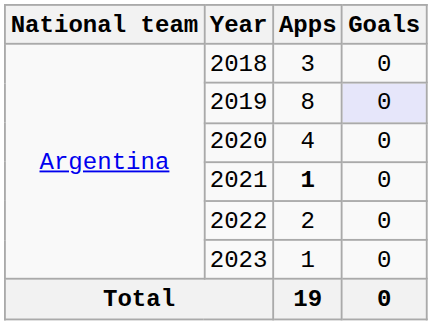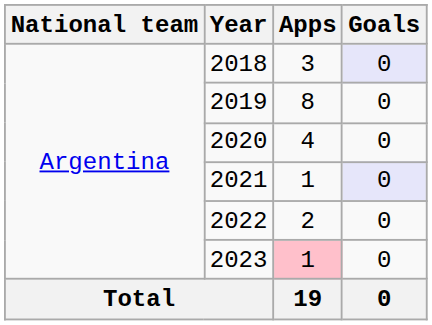(384, 64) no background -> (384, 64) lavender background
(384, 103) lavender background -> (384, 103) no background
(308, 181) bold -> (308, 181) normal
(384, 181) no background -> (384, 181) lavender background
(308, 260) no background -> (308, 260) pink background
